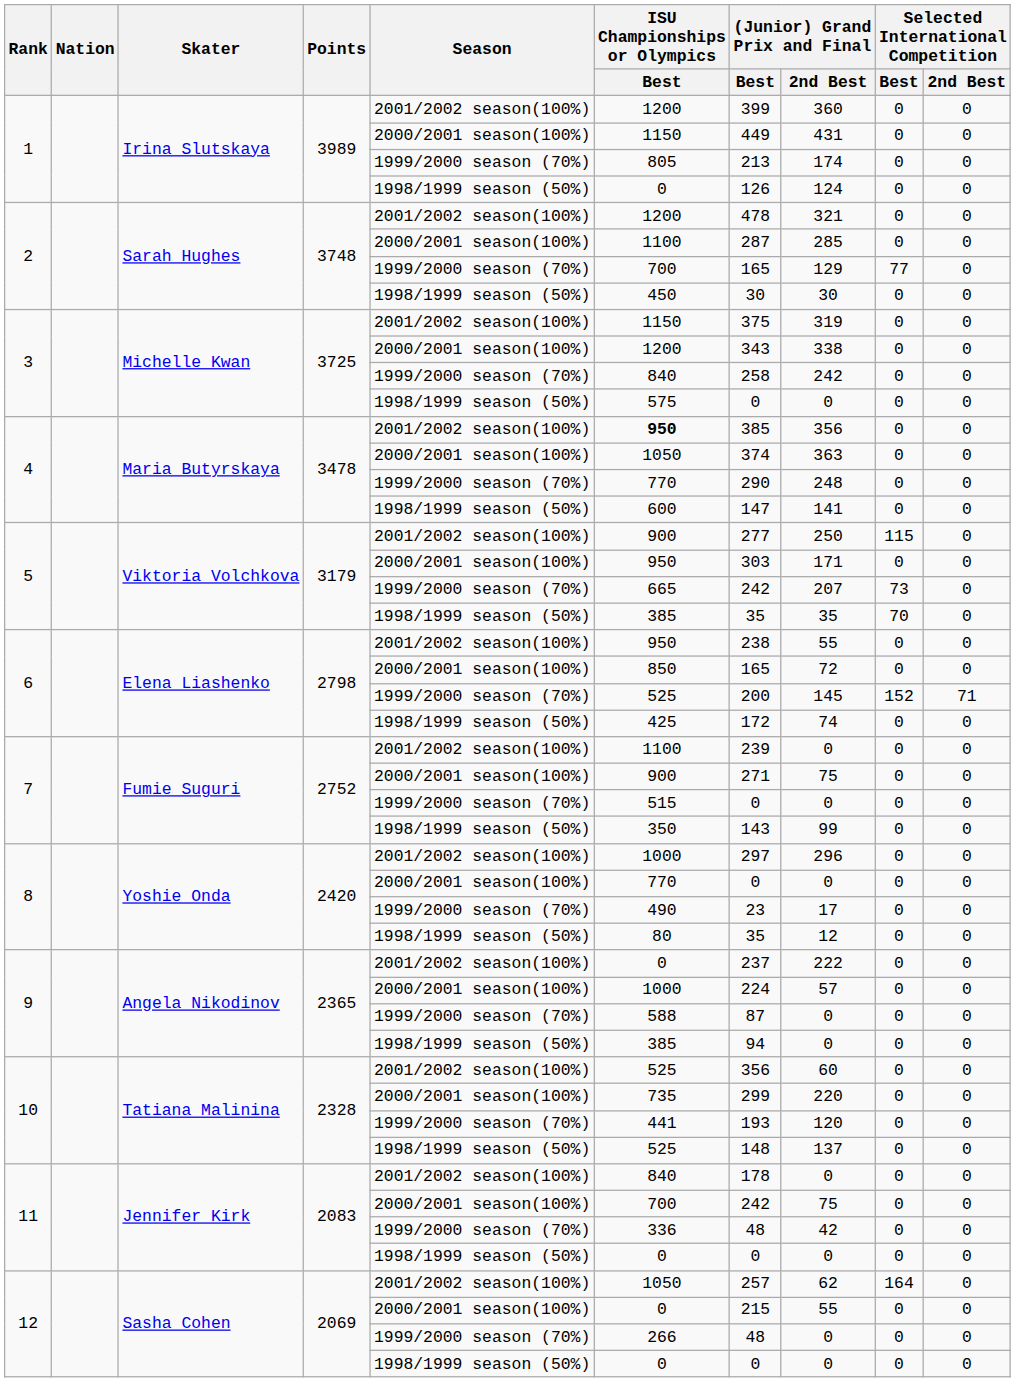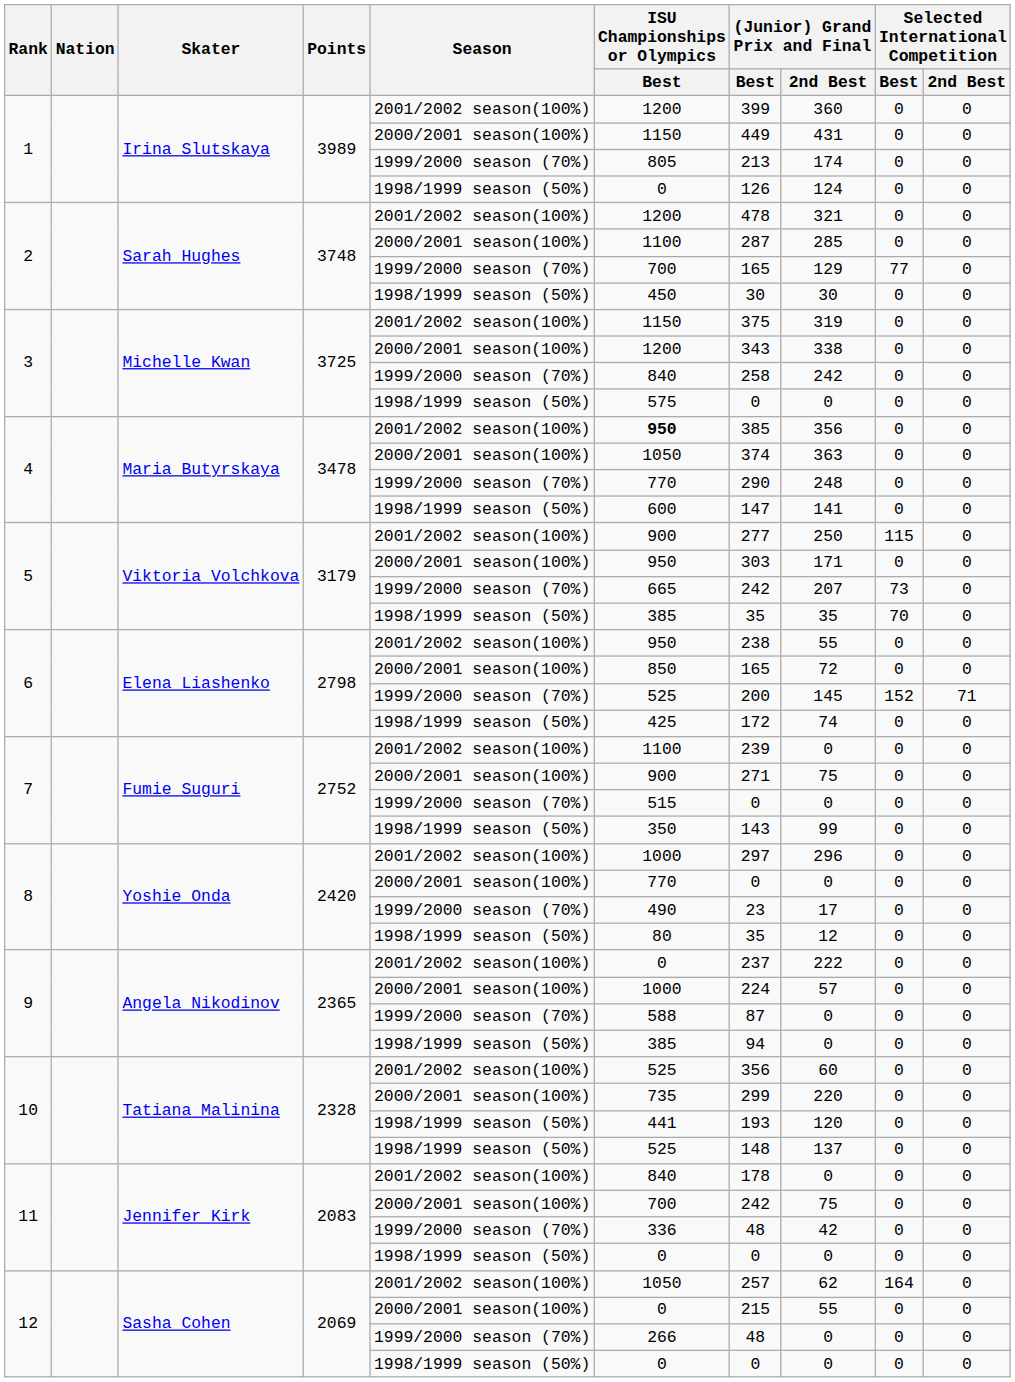(482, 1124) 1999/2000 season (70%) -> (482, 1124) 1998/1999 season (50%)
